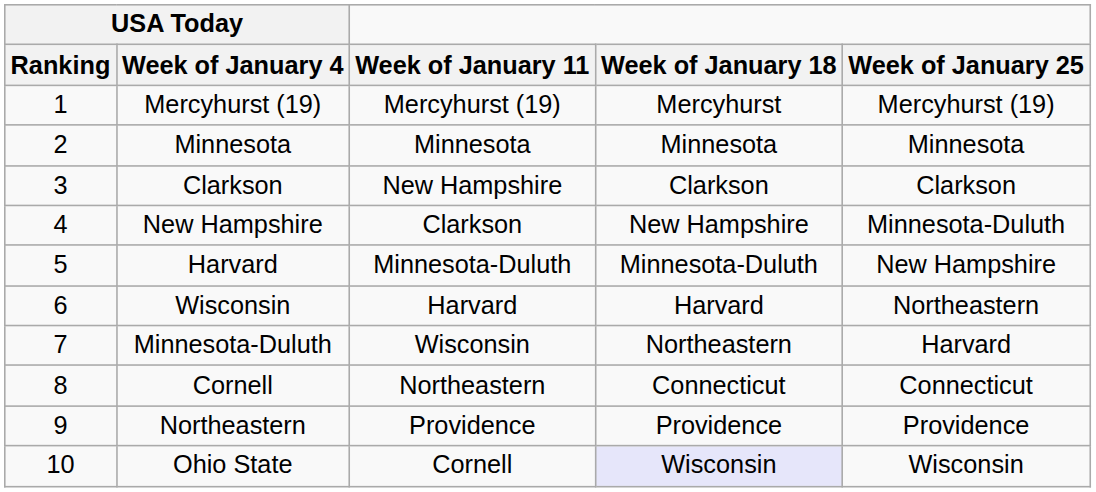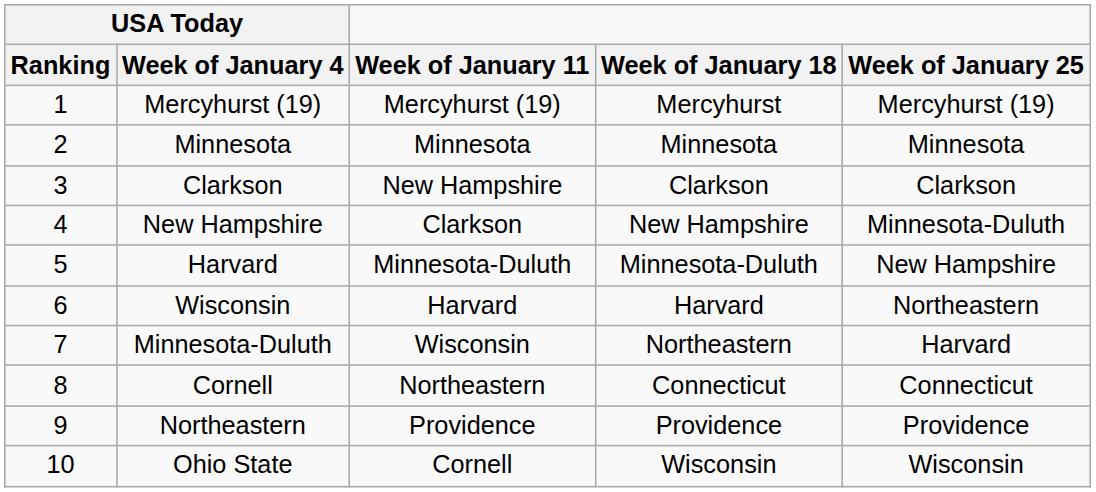(719, 465) lavender background -> (719, 465) no background
